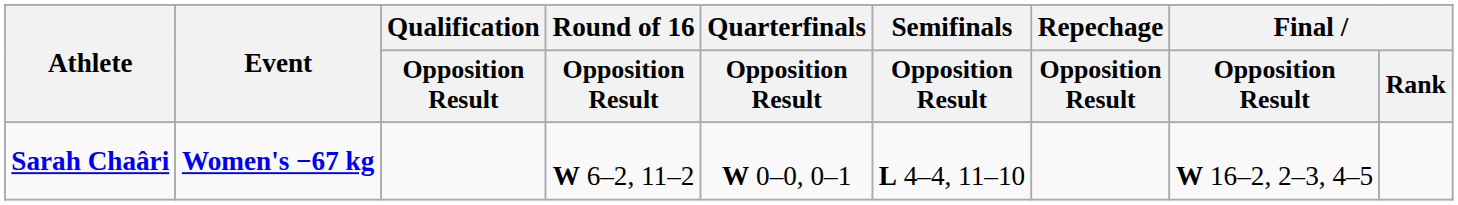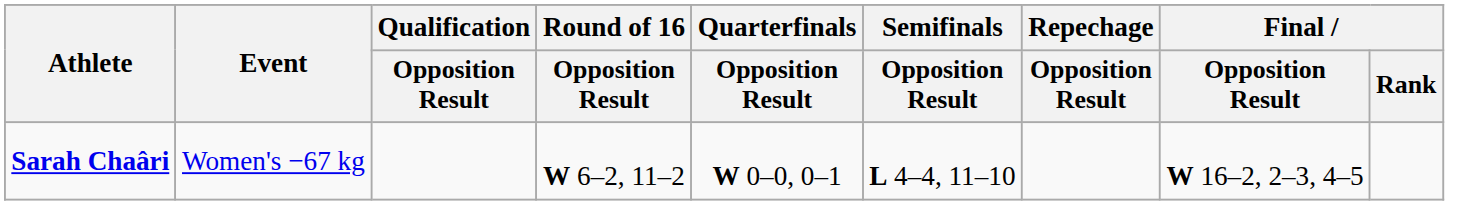(278, 160) bold -> (273, 160) normal
